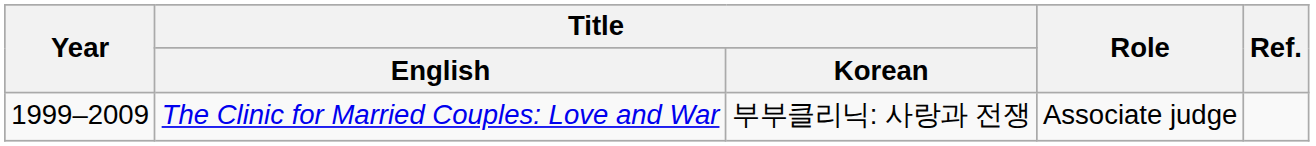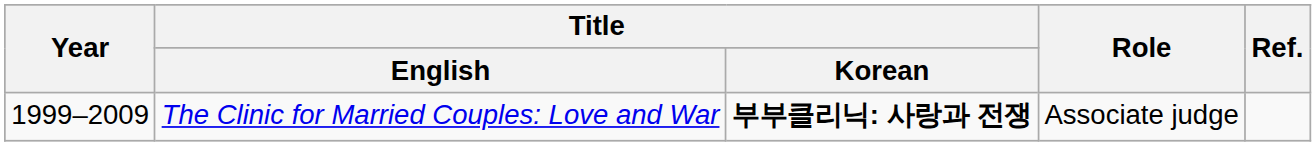(881, 115) normal -> (882, 115) bold
